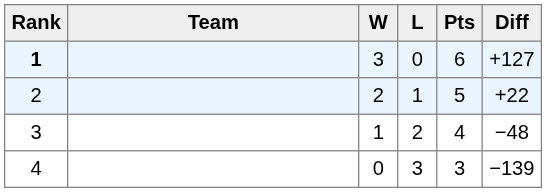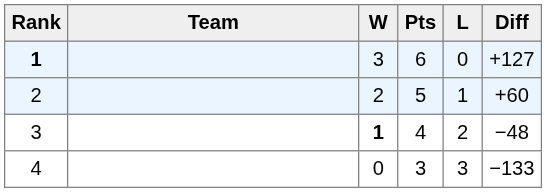columns swapped: (417, 22) <-> (460, 22)
(512, 95) +22 -> (512, 95) +60
(378, 132) normal -> (378, 132) bold
(512, 168) −139 -> (512, 168) −133
